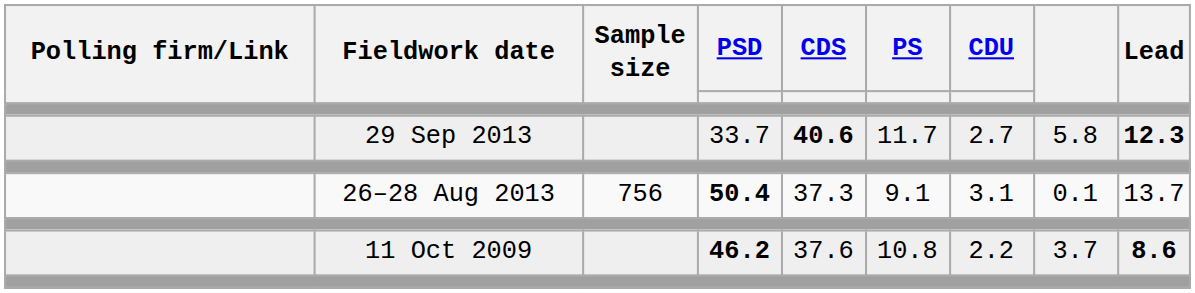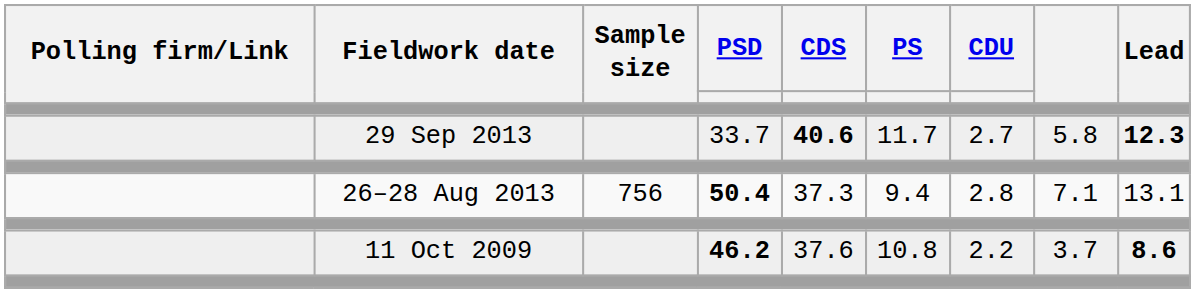(907, 195) 9.1 -> (907, 195) 9.4
(991, 195) 3.1 -> (991, 195) 2.8
(1075, 195) 0.1 -> (1075, 195) 7.1
(1154, 195) 13.7 -> (1154, 195) 13.1
